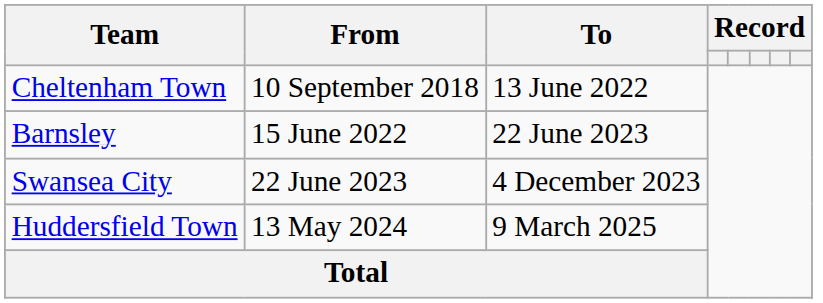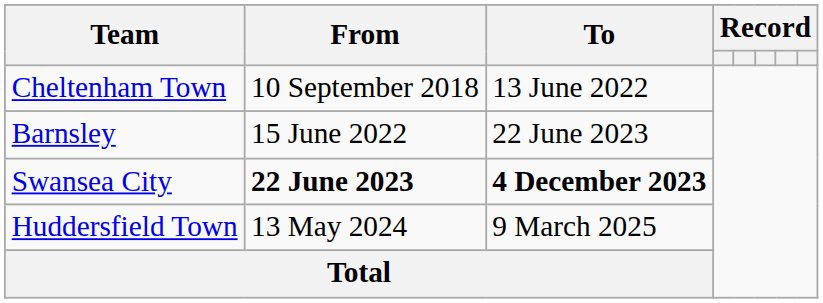(329, 180) normal -> (332, 180) bold
(596, 180) normal -> (599, 180) bold
